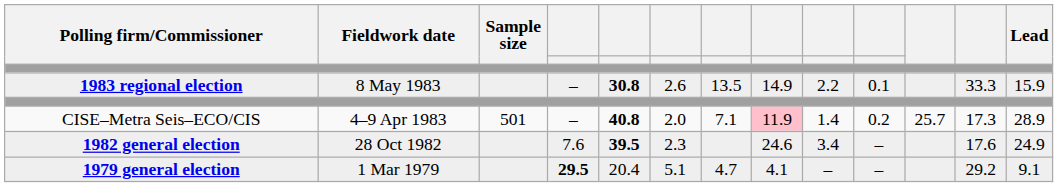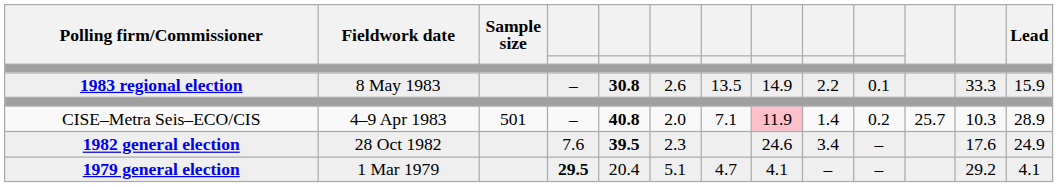(981, 119) 17.3 -> (981, 119) 10.3
(1029, 170) 9.1 -> (1029, 170) 4.1
